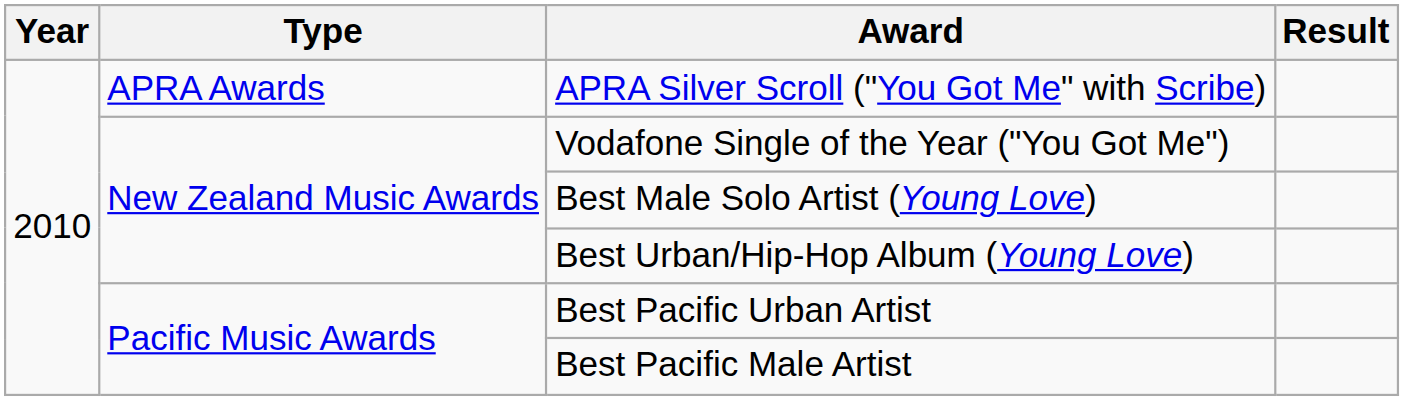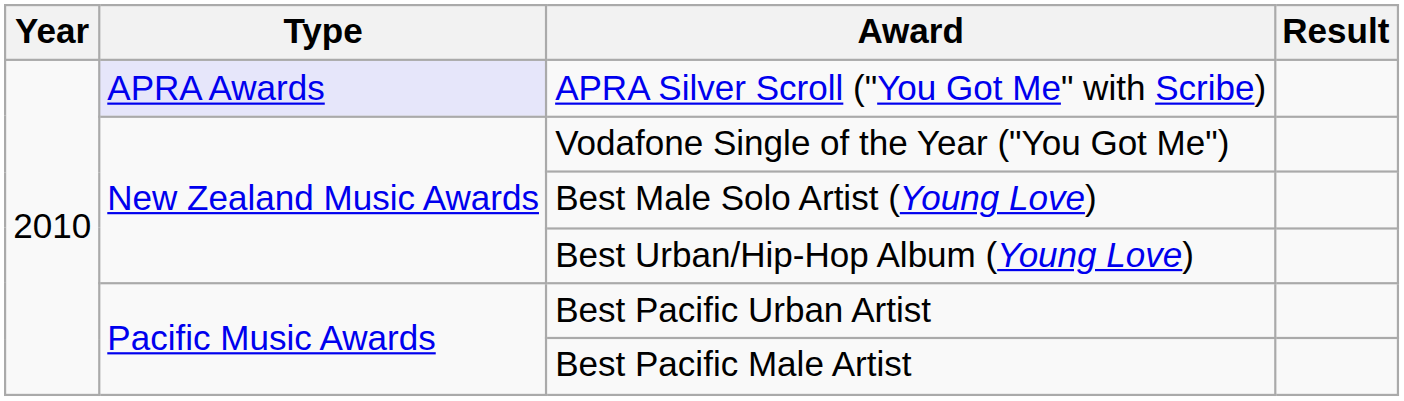(216, 87) no background -> (216, 87) lavender background
